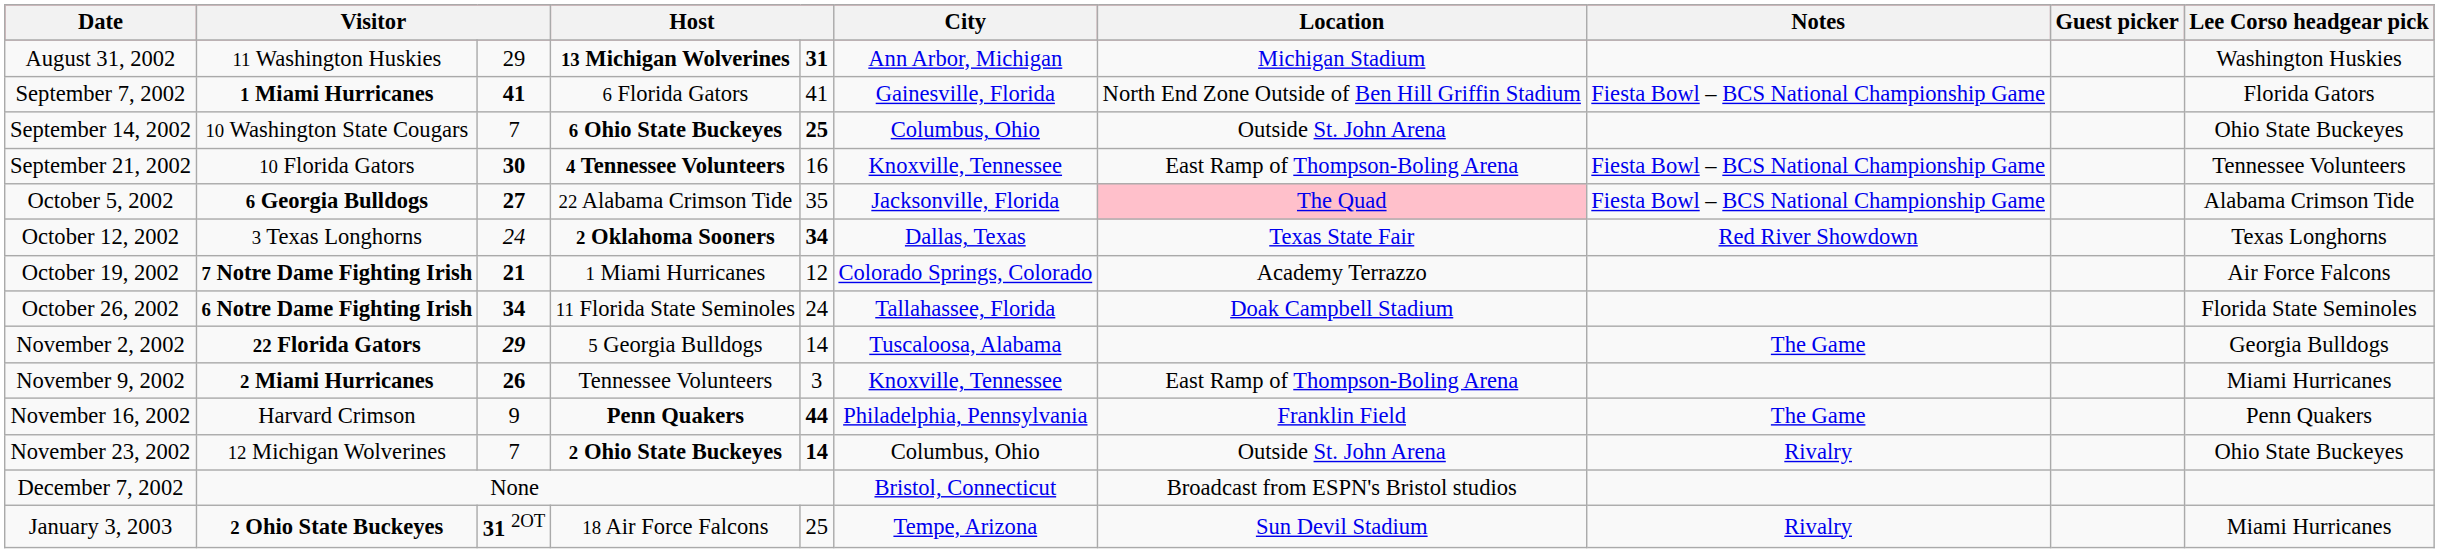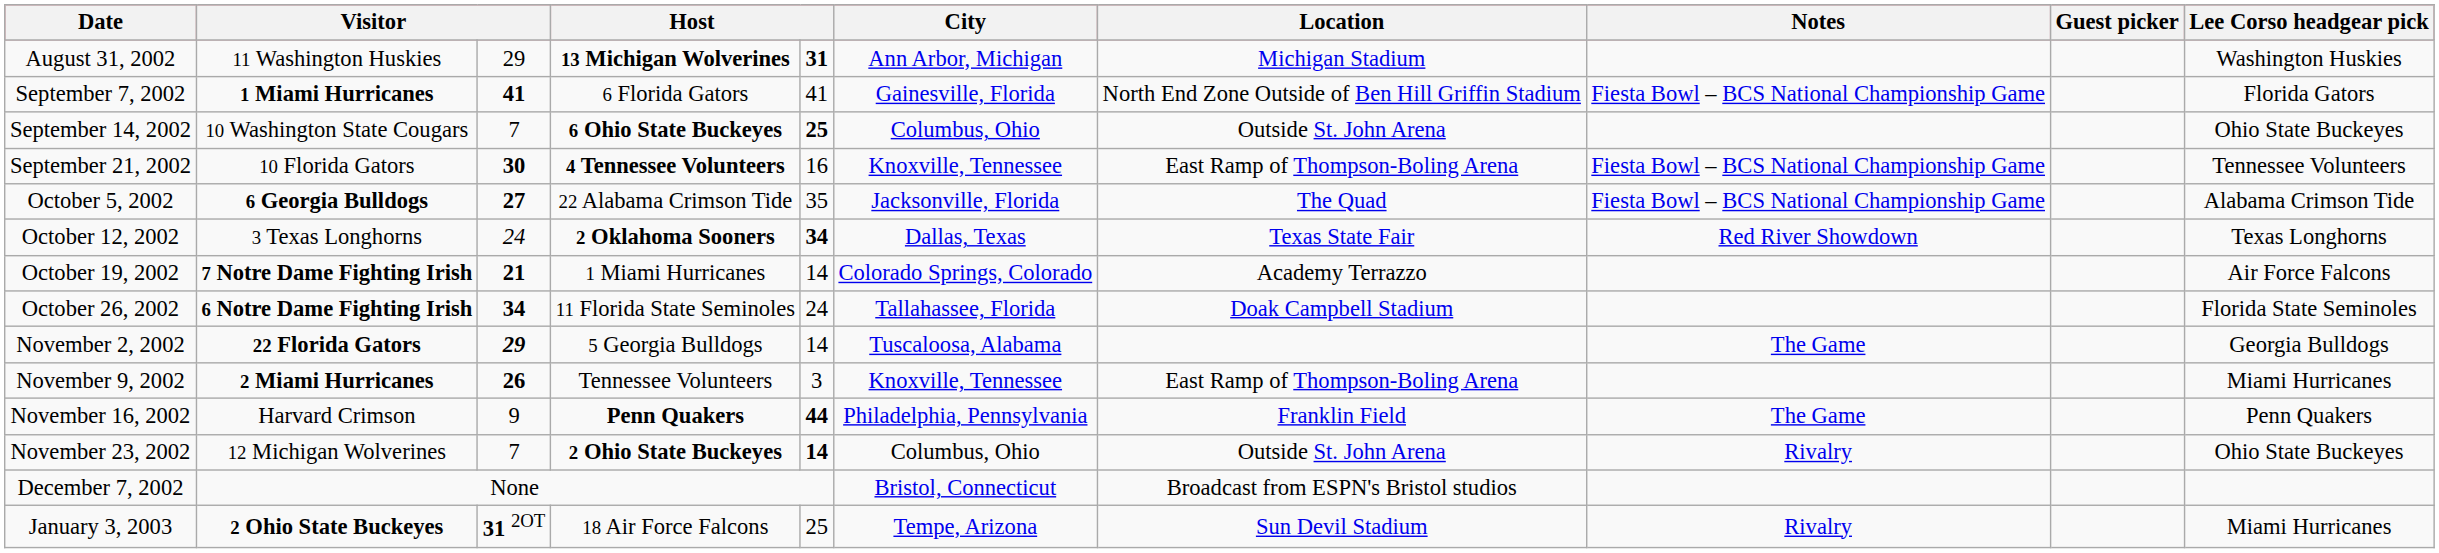(1342, 201) pink background -> (1342, 201) no background
(817, 272) 12 -> (817, 272) 14
